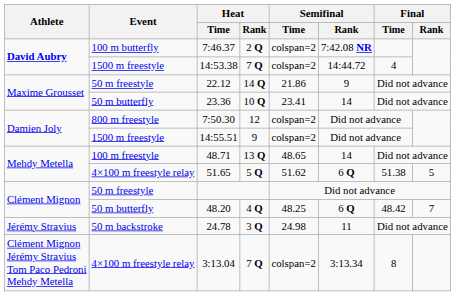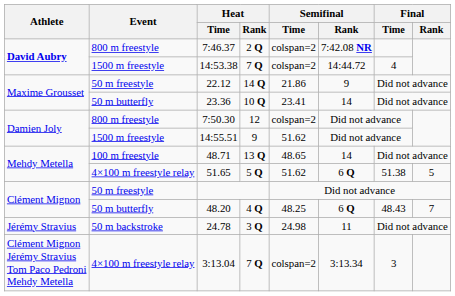(125, 48) 100 m butterfly -> (125, 48) 800 m freestyle
(294, 137) colspan=2 -> (294, 137) 51.62
(394, 208) 48.42 -> (394, 208) 48.43
(394, 263) 8 -> (394, 263) 3
